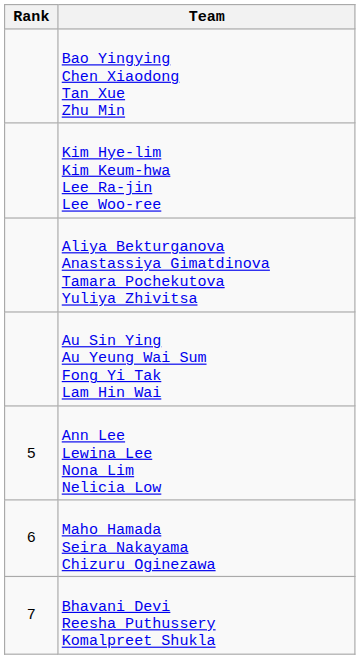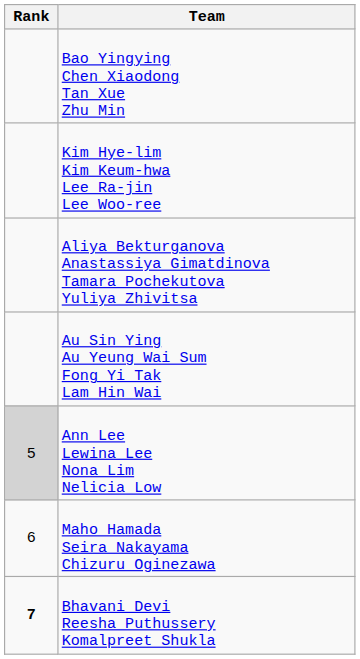(31, 453) no background -> (31, 453) lightgrey background
(31, 615) normal -> (31, 615) bold
